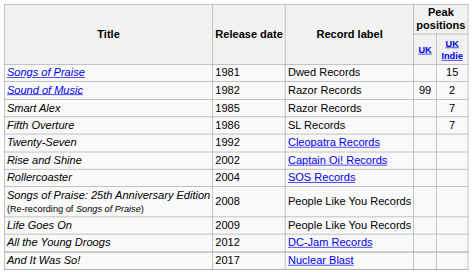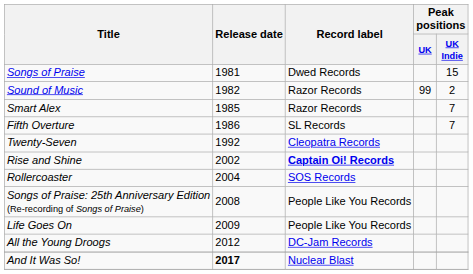(338, 160) normal -> (341, 160) bold
(228, 260) normal -> (228, 260) bold
